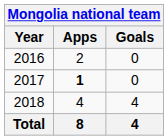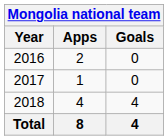(80, 80) bold -> (80, 80) normal
